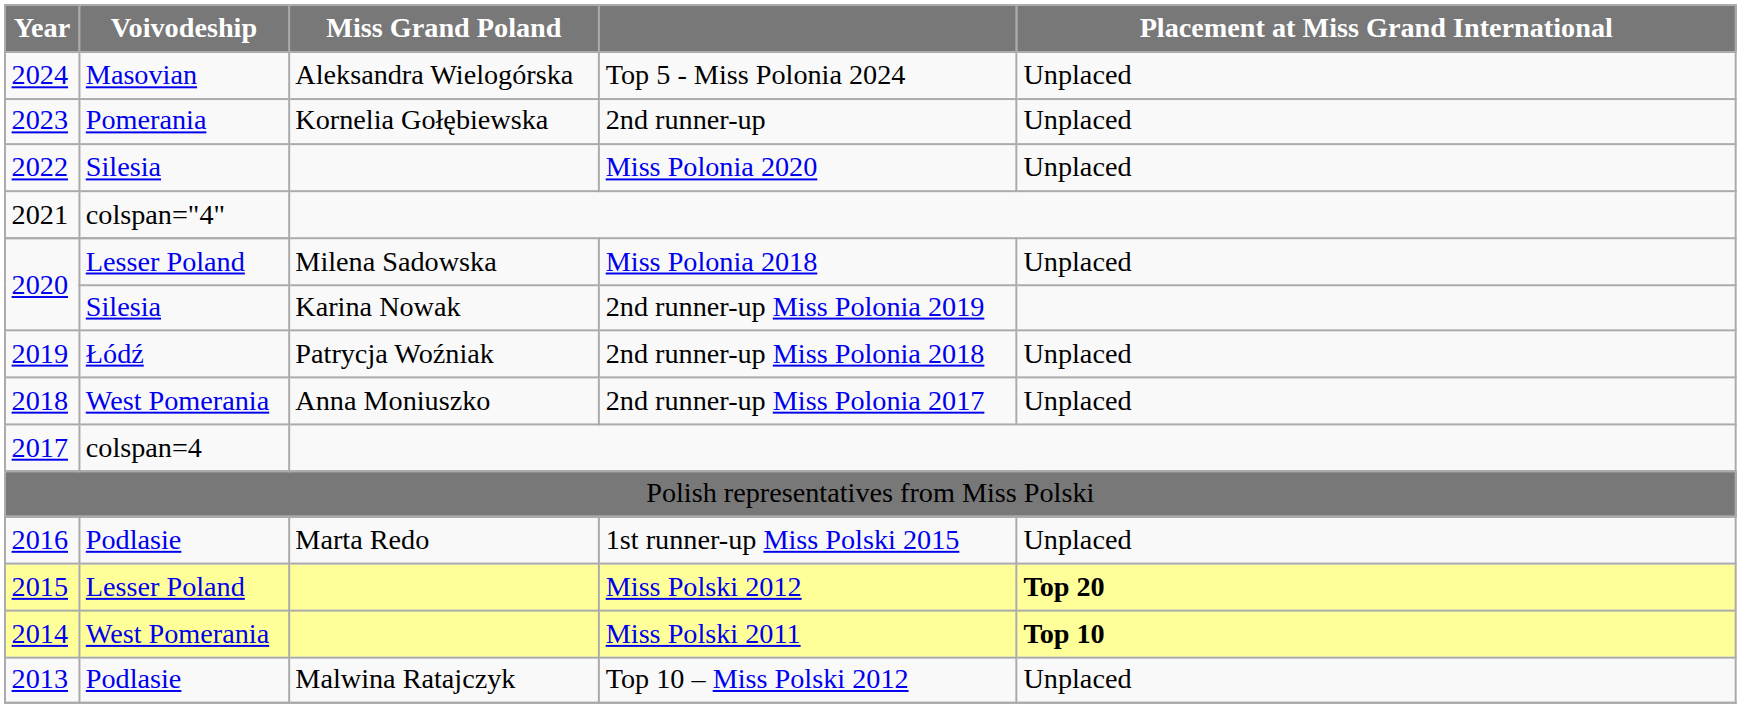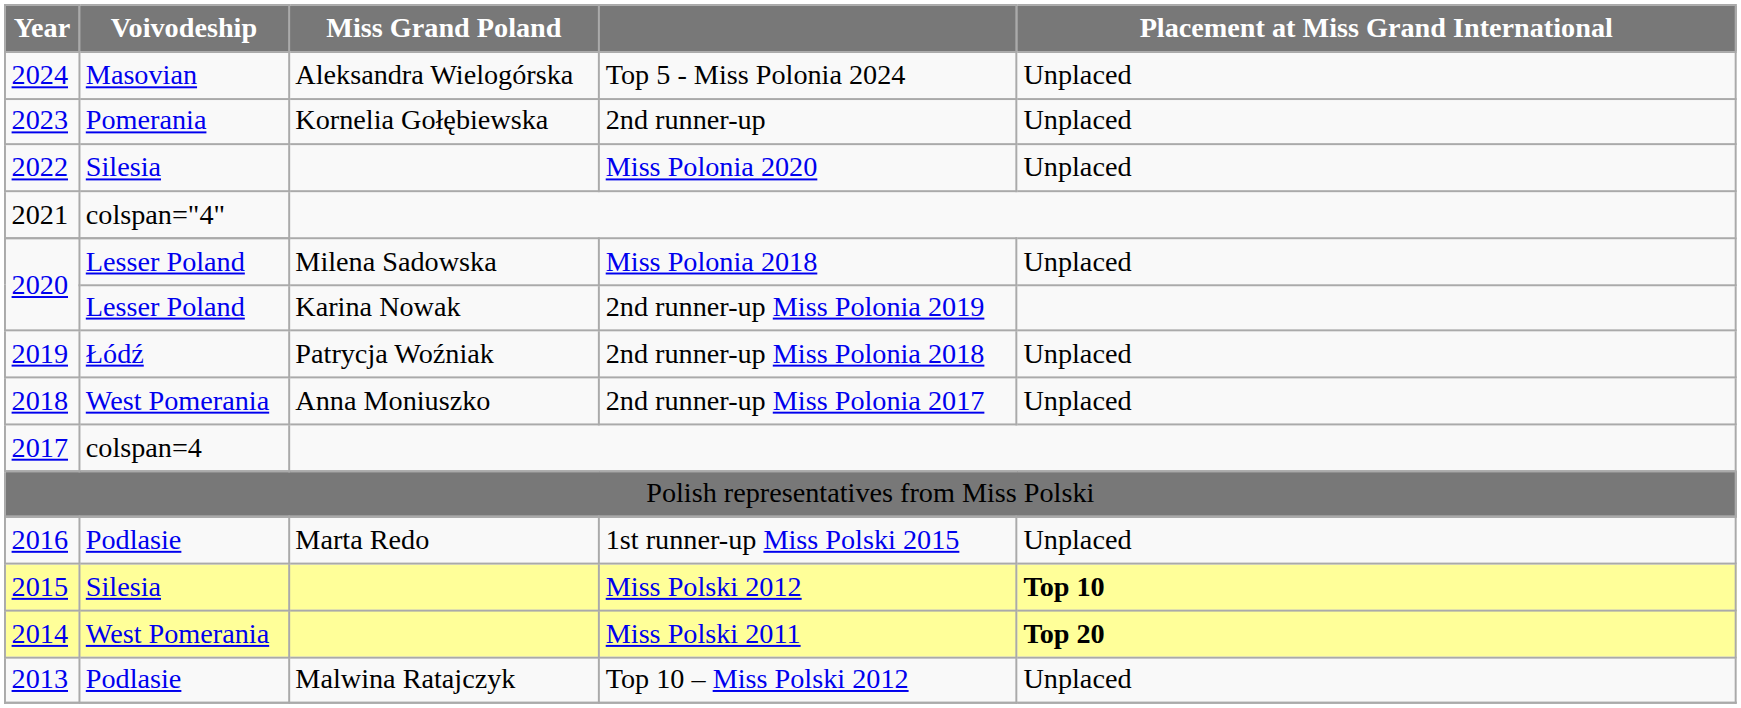(123, 307) Silesia -> (165, 307) Lesser Poland
(165, 586) Lesser Poland -> (123, 586) Silesia
(1064, 586) Top 20 -> (1064, 586) Top 10
(1064, 633) Top 10 -> (1064, 633) Top 20
